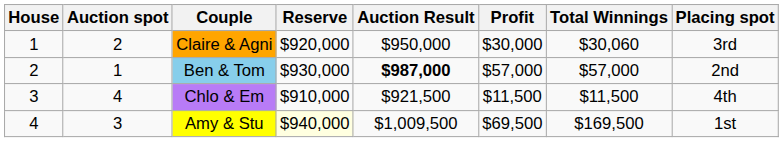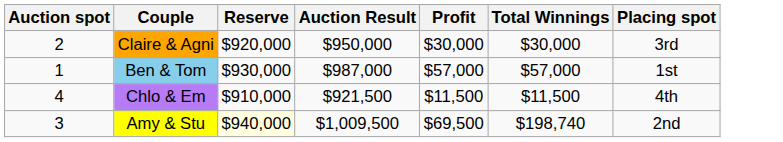- column: (34, 17)
(609, 44) $30,060 -> (550, 44) $30,000
(416, 70) bold -> (357, 70) normal
(725, 70) 2nd -> (667, 70) 1st
(609, 123) $169,500 -> (550, 123) $198,740
(725, 123) 1st -> (667, 123) 2nd
